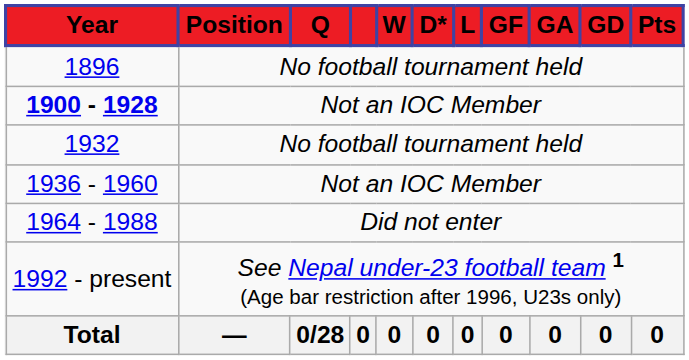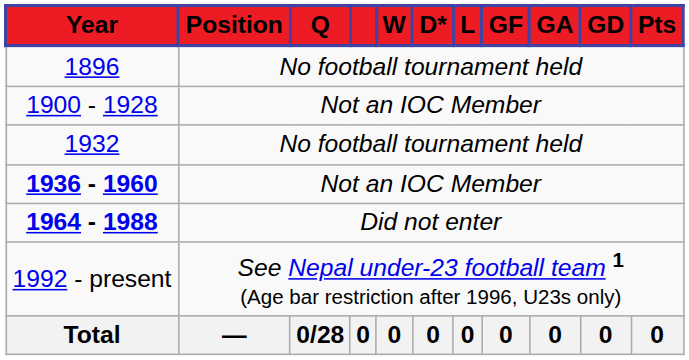(92, 105) bold -> (92, 105) normal
(92, 183) normal -> (92, 183) bold
(92, 222) normal -> (92, 222) bold
